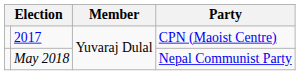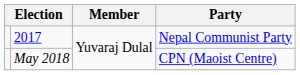(218, 37) CPN (Maoist Centre) -> (225, 37) Nepal Communist Party
(225, 59) Nepal Communist Party -> (218, 59) CPN (Maoist Centre)
